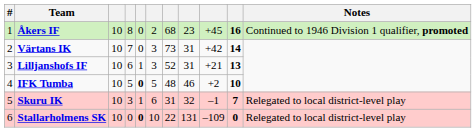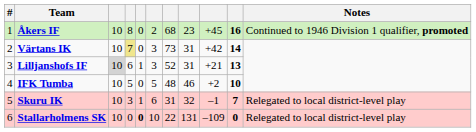(130, 48) no background -> (130, 48) khaki background
(117, 65) no background -> (117, 65) lightgrey background
(141, 83) bold -> (141, 83) normal
